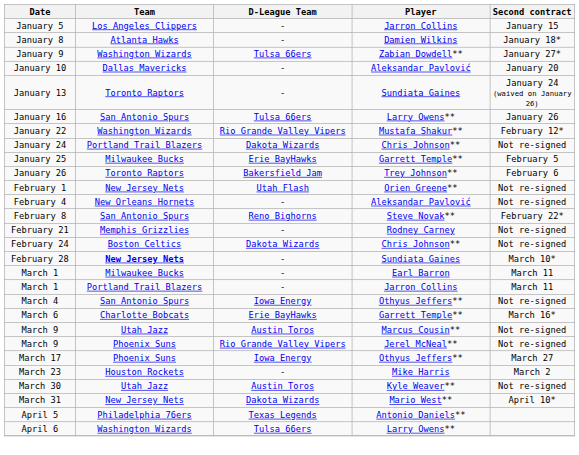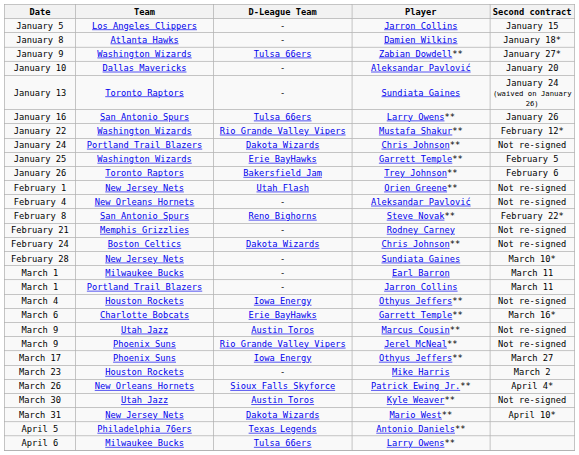(145, 159) Milwaukee Bucks -> (145, 159) Washington Wizards
(145, 259) bold -> (145, 259) normal
(145, 301) San Antonio Spurs -> (145, 301) Houston Rockets
+ row: (40, 386)
(145, 429) Washington Wizards -> (145, 443) Milwaukee Bucks
